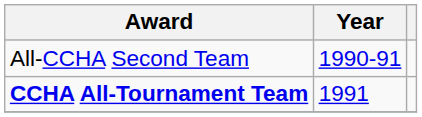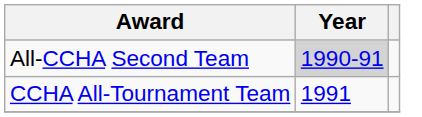(360, 58) no background -> (342, 58) lightgrey background
(159, 93) bold -> (150, 93) normal
